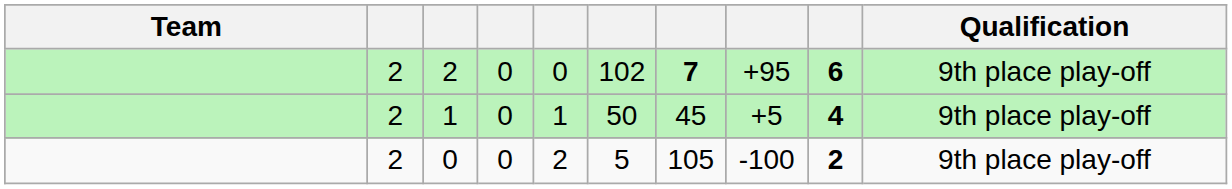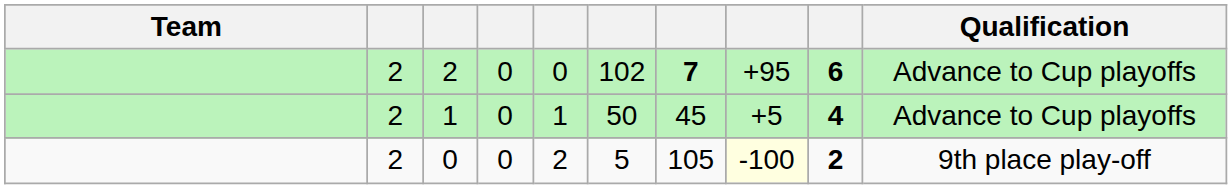(1044, 71) 9th place play-off -> (1044, 71) Advance to Cup playoffs
(1044, 115) 9th place play-off -> (1044, 115) Advance to Cup playoffs
(767, 159) no background -> (767, 159) lightyellow background
